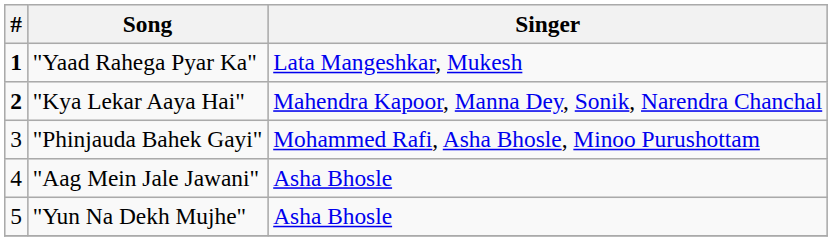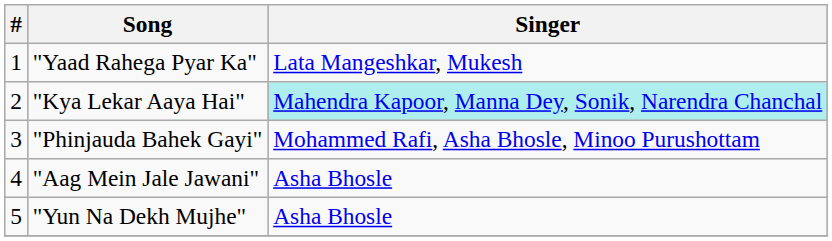(16, 62) bold -> (16, 62) normal
(16, 101) bold -> (16, 101) normal
(548, 101) no background -> (548, 101) paleturquoise background
